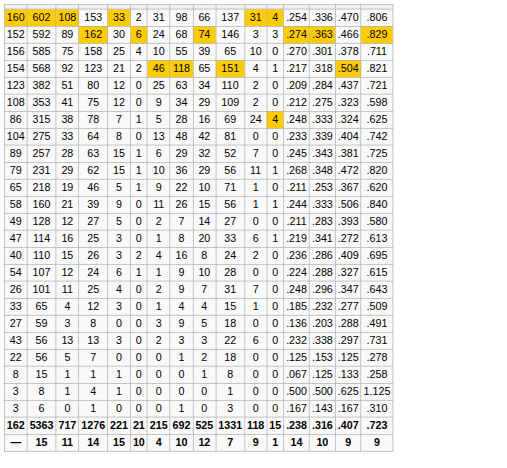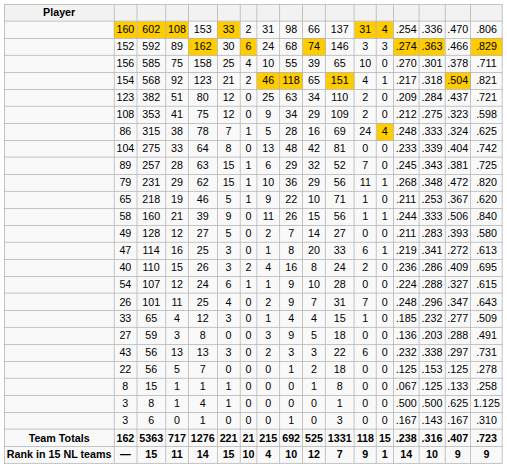+ column: (59, 13)
